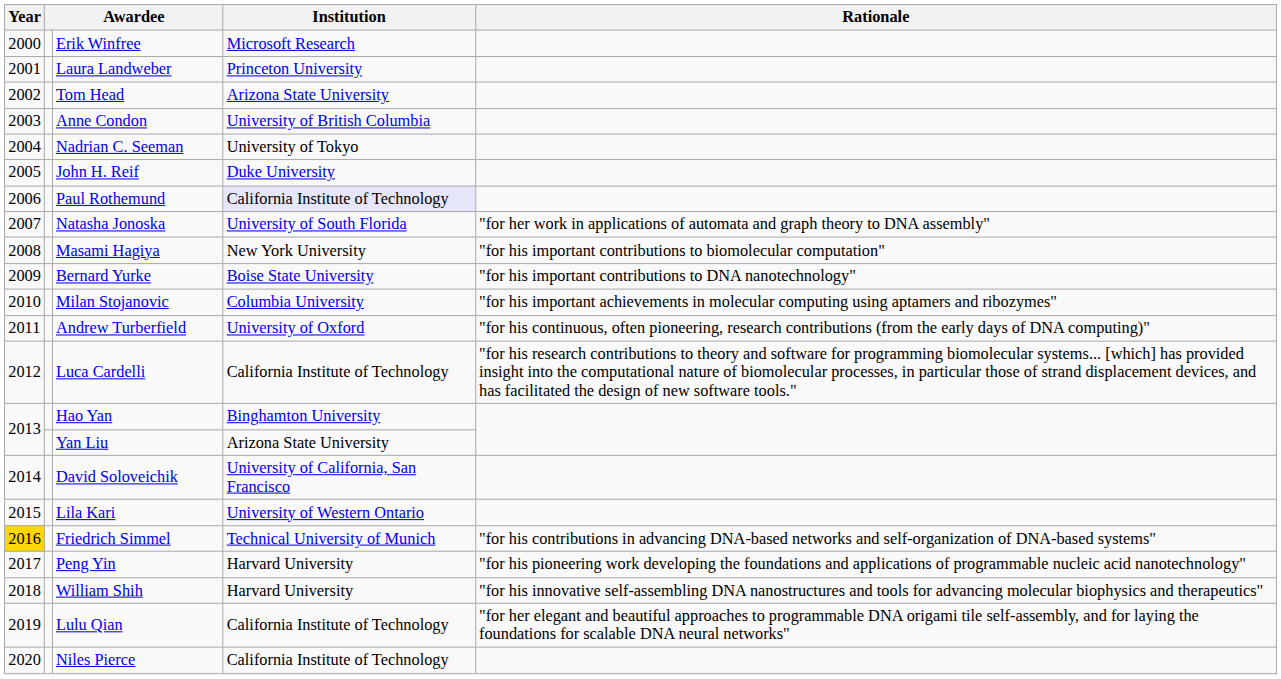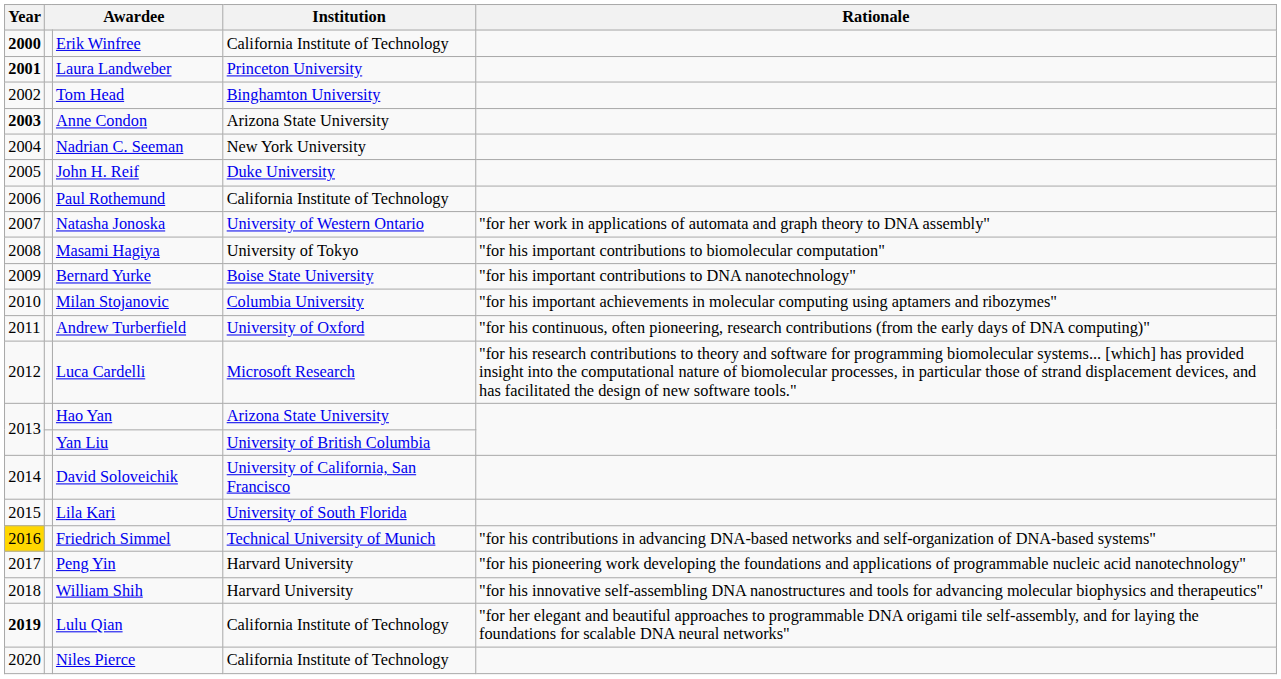(25, 43) normal -> (25, 43) bold
(291, 43) Microsoft Research -> (338, 43) California Institute of Technology
(25, 69) normal -> (25, 69) bold
(308, 95) Arizona State University -> (304, 95) Binghamton University
(25, 120) normal -> (25, 120) bold
(328, 120) University of British Columbia -> (308, 120) Arizona State University
(293, 146) University of Tokyo -> (296, 146) New York University
(338, 198) lavender background -> (338, 198) no background
(317, 224) University of South Florida -> (325, 224) University of Western Ontario
(296, 250) New York University -> (293, 250) University of Tokyo
(338, 372) California Institute of Technology -> (291, 372) Microsoft Research
(304, 416) Binghamton University -> (308, 416) Arizona State University
(308, 442) Arizona State University -> (328, 442) University of British Columbia
(325, 512) University of Western Ontario -> (317, 512) University of South Florida
(25, 625) normal -> (25, 625) bold
